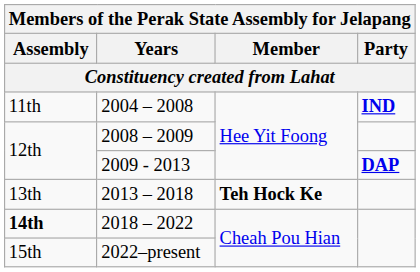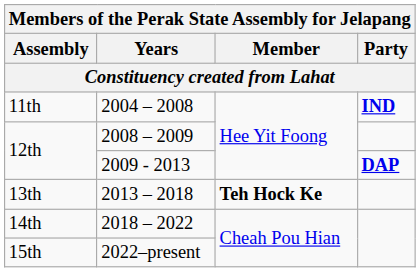(26, 223) bold -> (25, 223) normal
